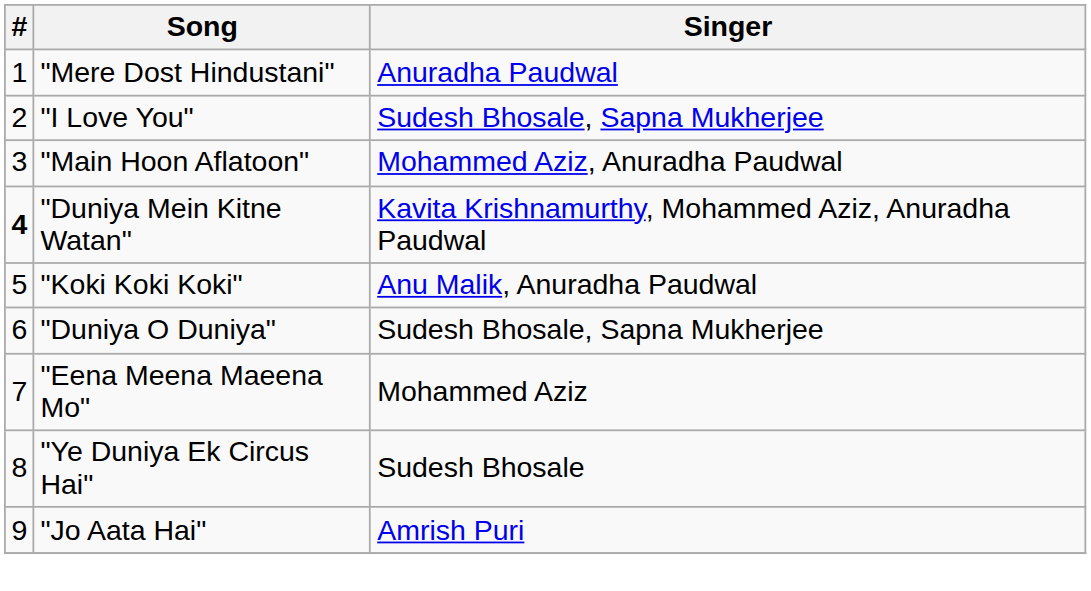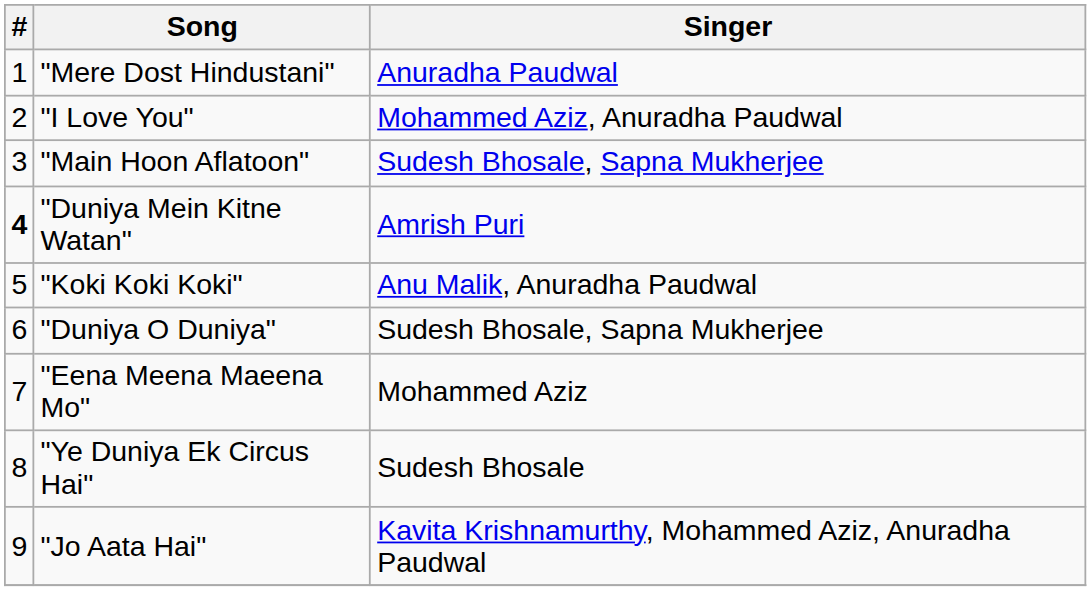(600, 117) Sudesh Bhosale, Sapna Mukherjee -> (610, 117) Mohammed Aziz, Anuradha Paudwal
(610, 162) Mohammed Aziz, Anuradha Paudwal -> (600, 162) Sudesh Bhosale, Sapna Mukherjee
(694, 223) Kavita Krishnamurthy, Mohammed Aziz, Anuradha Paudwal -> (451, 223) Amrish Puri
(451, 529) Amrish Puri -> (694, 545) Kavita Krishnamurthy, Mohammed Aziz, Anuradha Paudwal
